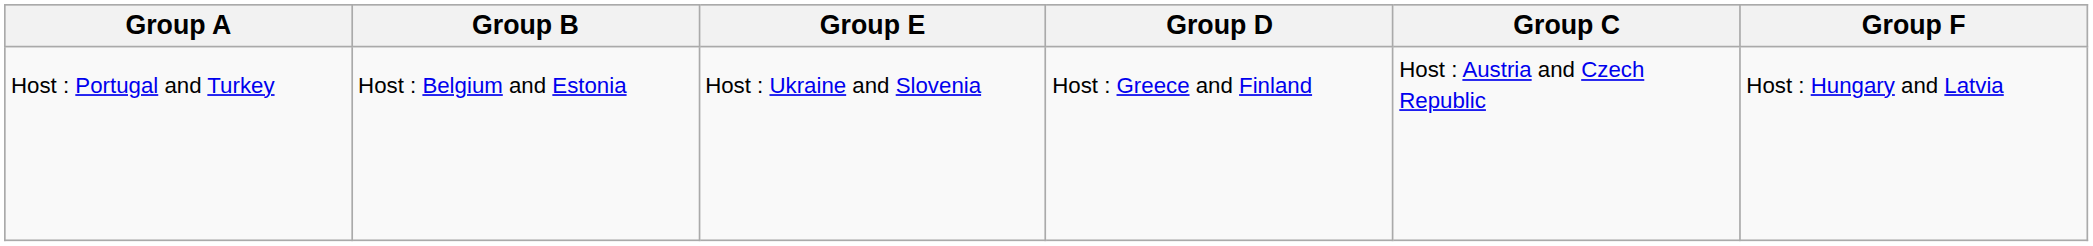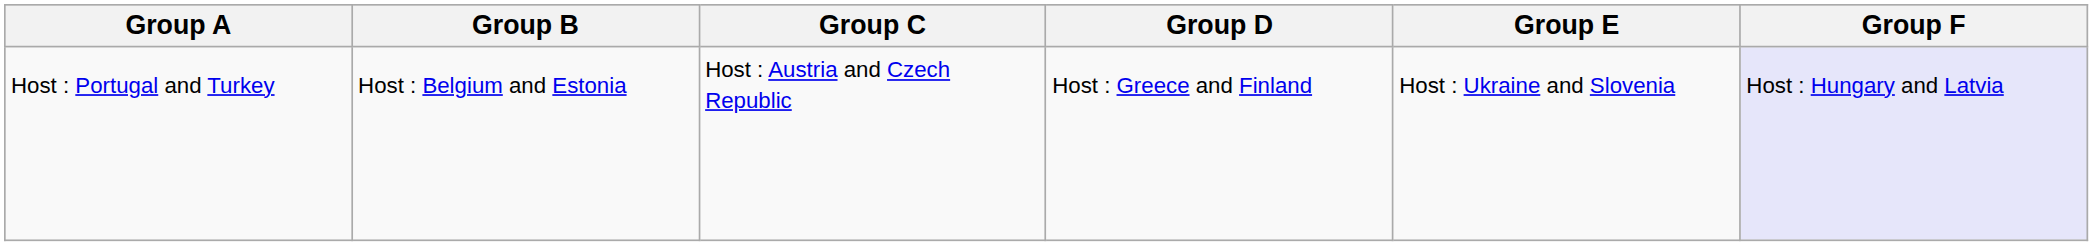columns swapped: (1567, 25) <-> (873, 25)
(1875, 84) no background -> (1875, 84) lavender background
